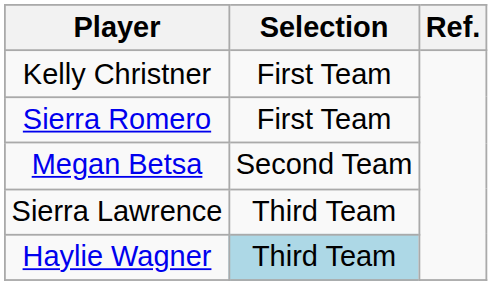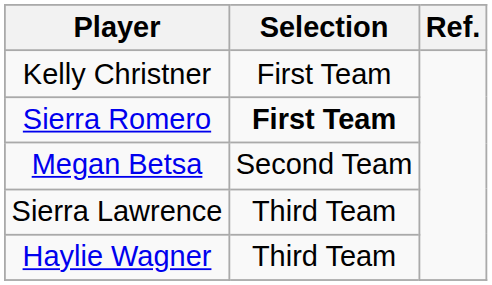(324, 119) normal -> (324, 119) bold
(324, 257) lightblue background -> (324, 257) no background
